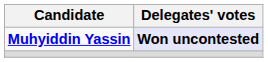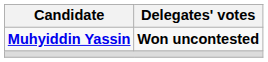(198, 39) lavender background -> (198, 39) no background
